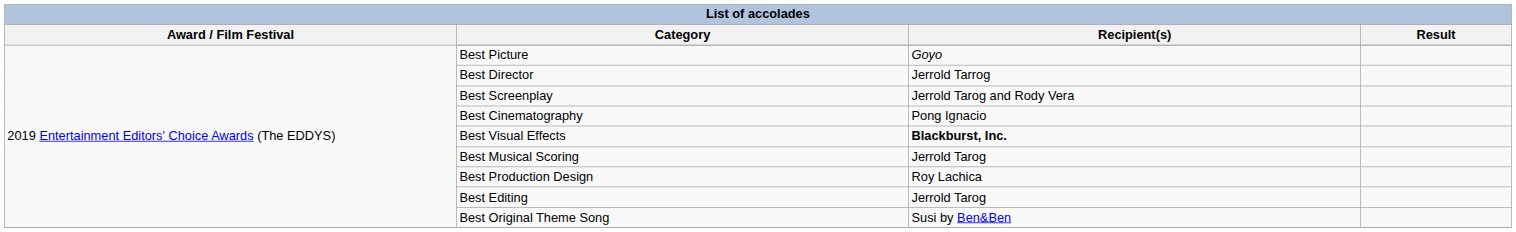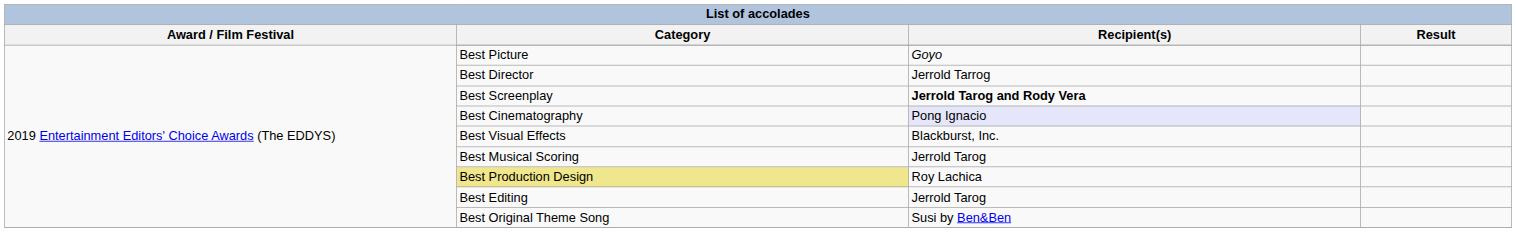(993, 95) normal -> (999, 95) bold
(949, 116) no background -> (949, 116) lavender background
(959, 136) bold -> (955, 136) normal
(526, 177) no background -> (526, 177) khaki background
